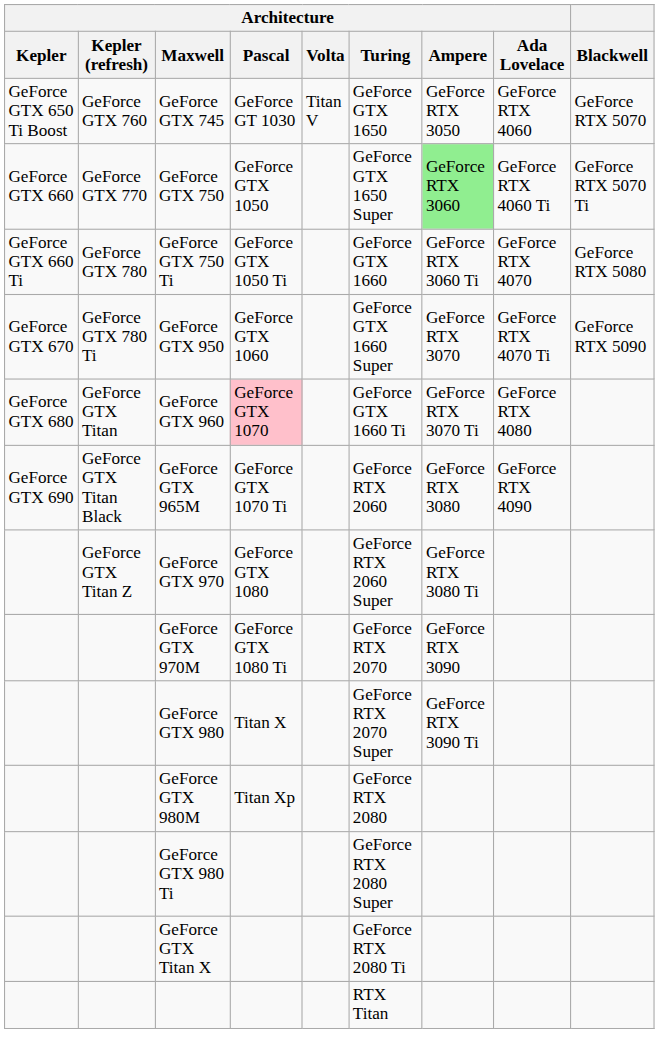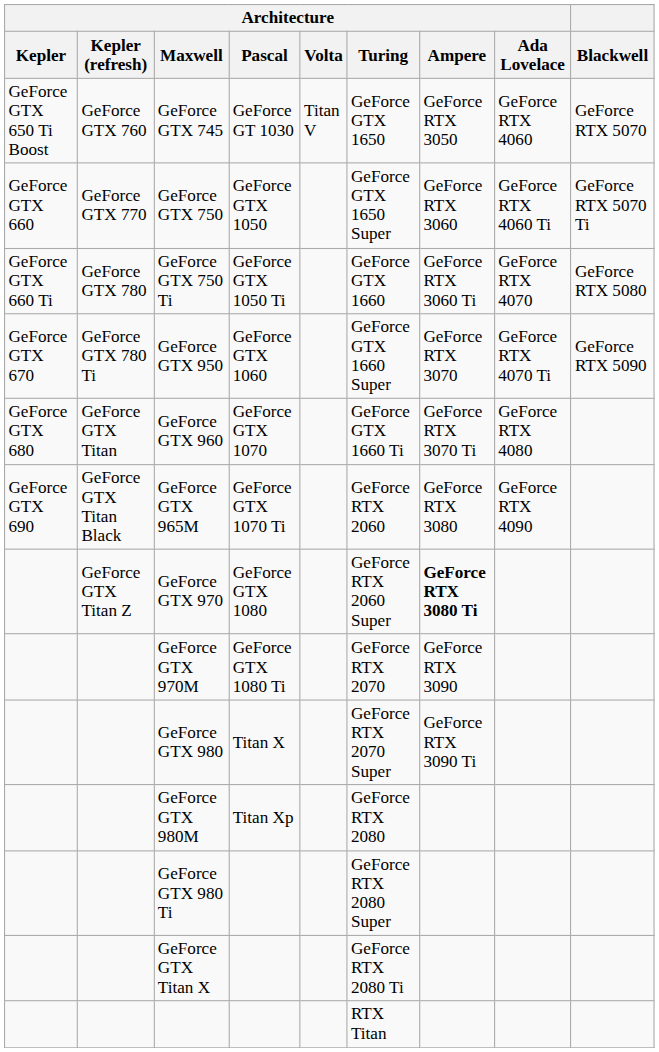(455, 186) lightgreen background -> (453, 205) no background
(264, 412) pink background -> (262, 431) no background
(455, 572) normal -> (455, 591) bold
